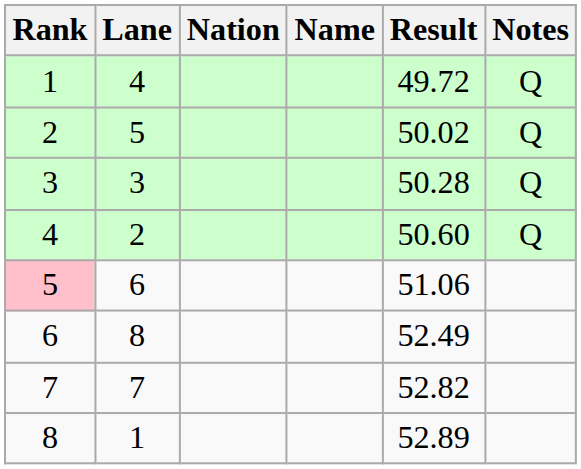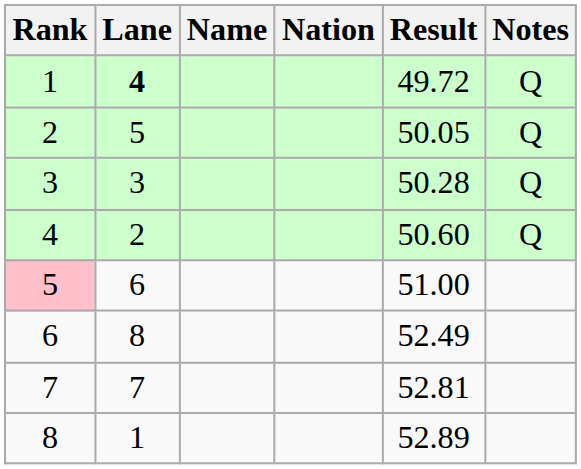columns swapped: (335, 30) <-> (233, 30)
(137, 81) normal -> (137, 81) bold
(434, 132) 50.02 -> (434, 132) 50.05
(434, 285) 51.06 -> (434, 285) 51.00
(434, 387) 52.82 -> (434, 387) 52.81
